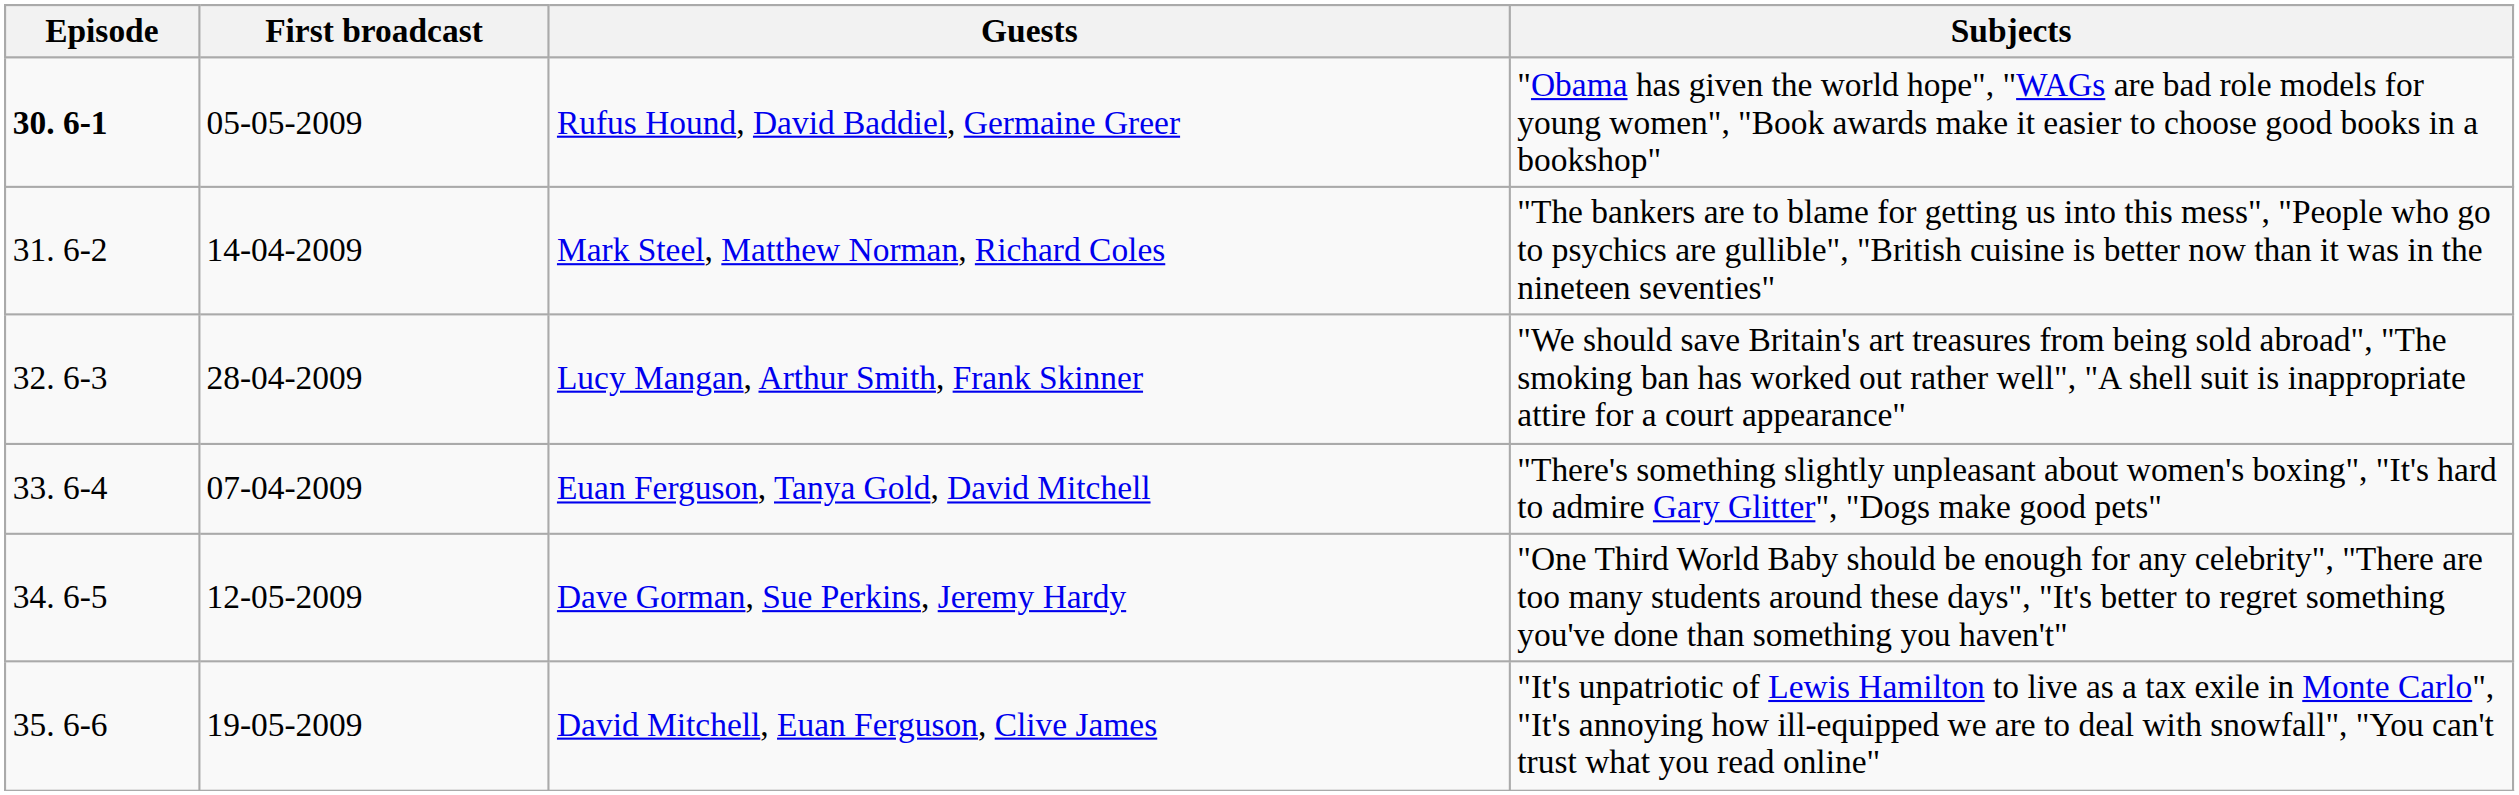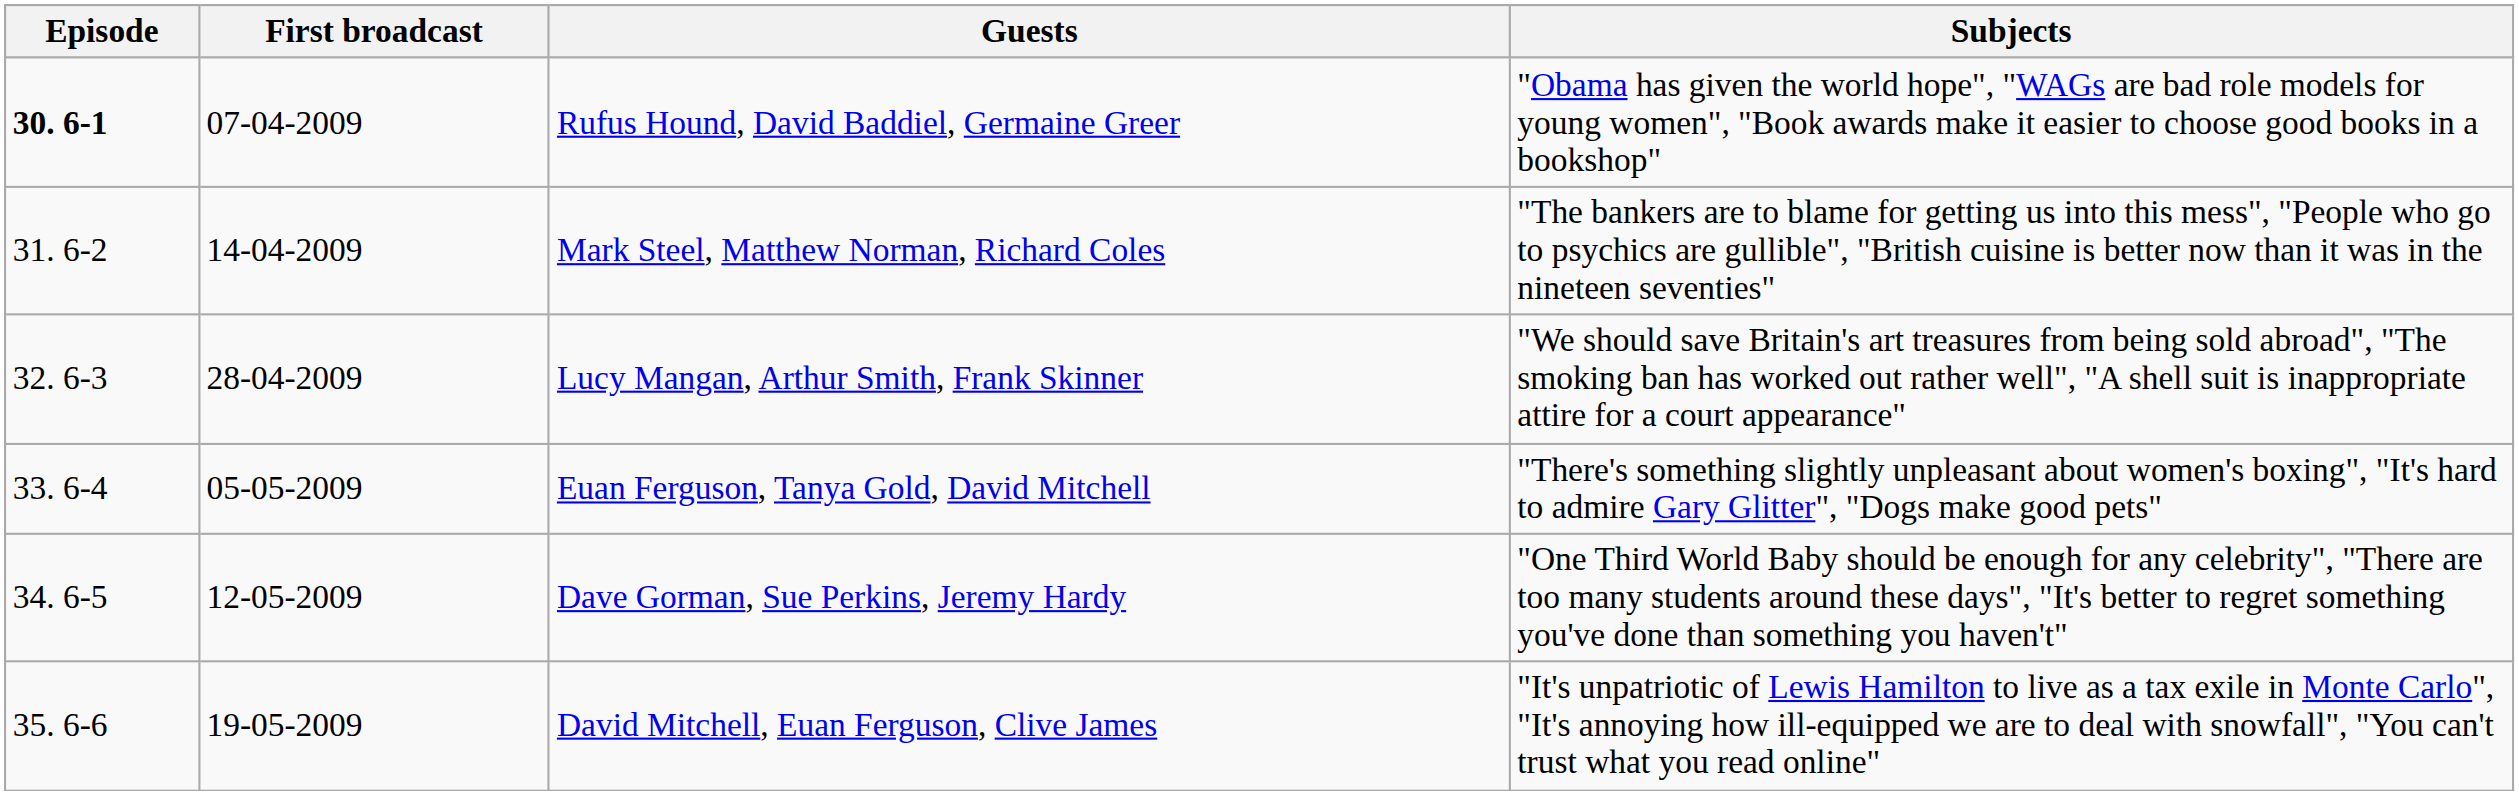(284, 121) 05-05-2009 -> (284, 121) 07-04-2009
(284, 487) 07-04-2009 -> (284, 487) 05-05-2009
